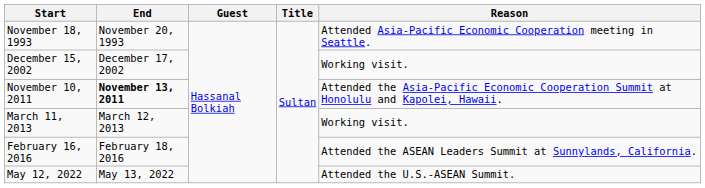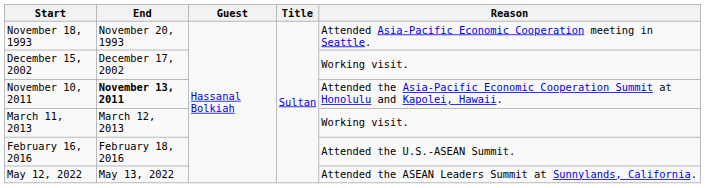(509, 152) Attended the ASEAN Leaders Summit at Sunnylands, California. -> (418, 152) Attended the U.S.-ASEAN Summit.
(418, 175) Attended the U.S.-ASEAN Summit. -> (509, 175) Attended the ASEAN Leaders Summit at Sunnylands, California.
